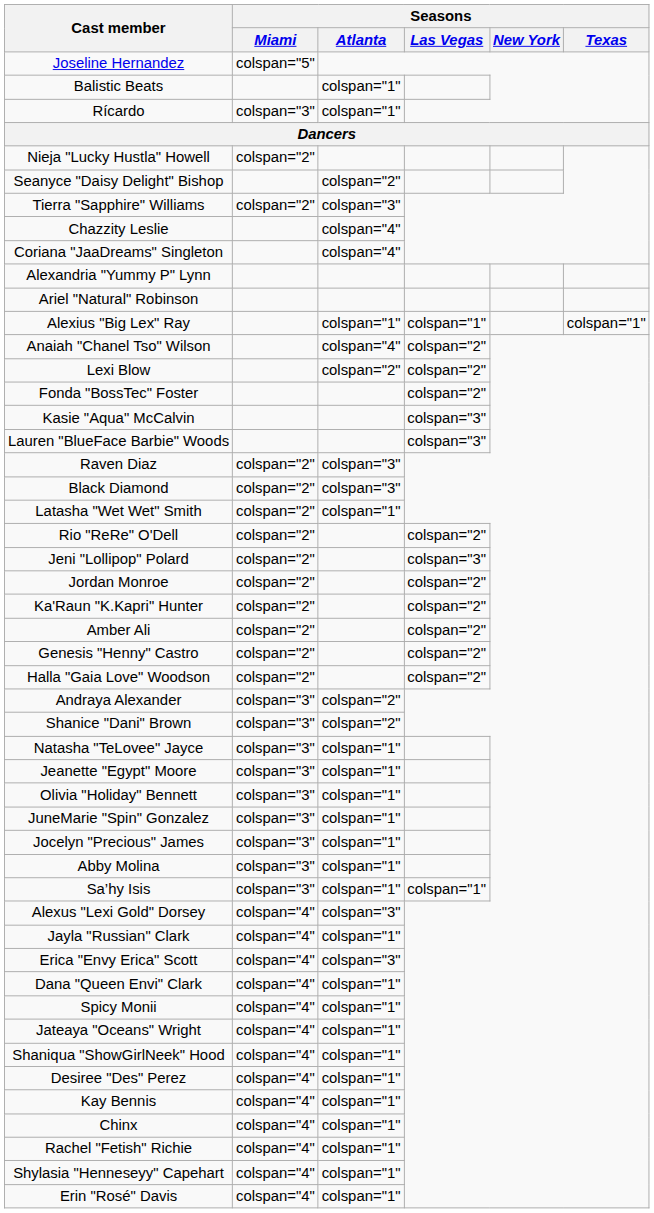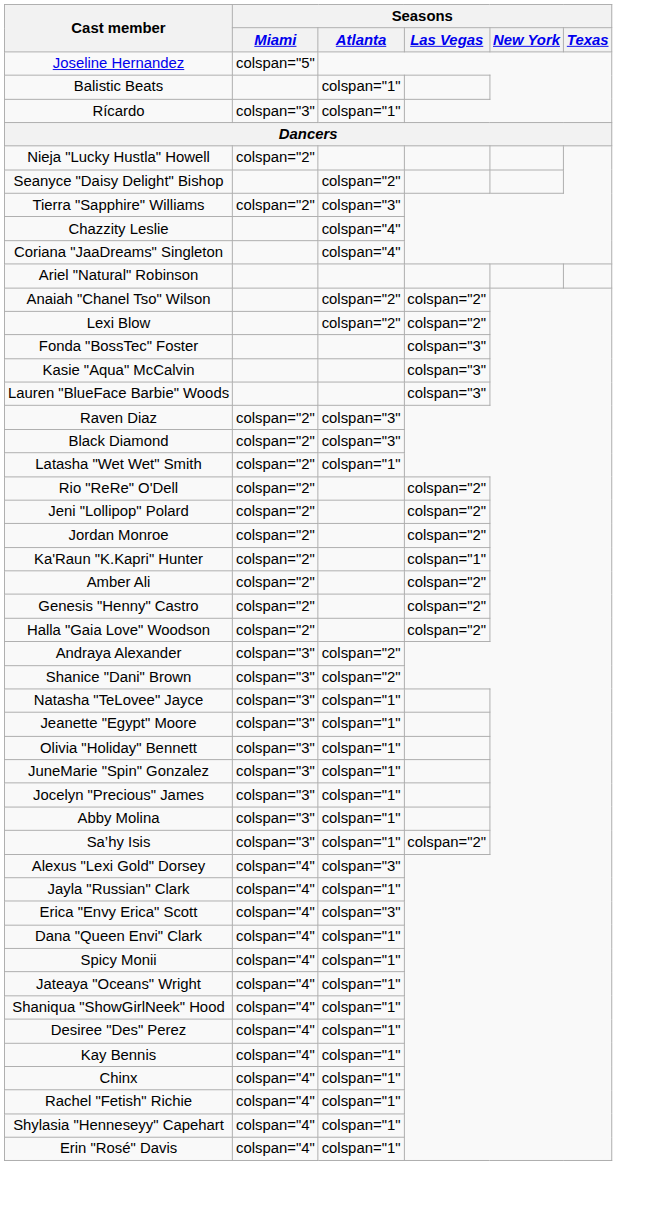- row: (118, 275)
- row: (119, 323)
(361, 346) colspan="4" -> (361, 299) colspan="2"
(447, 393) colspan="2" -> (447, 346) colspan="3"
(447, 559) colspan="3" -> (447, 511) colspan="2"
(447, 606) colspan="2" -> (447, 559) colspan="1"
(447, 889) colspan="1" -> (447, 842) colspan="2"
